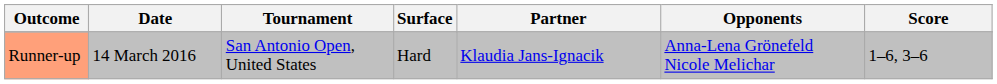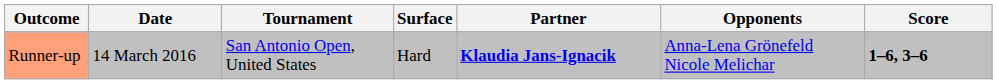(532, 55) normal -> (538, 55) bold
(898, 55) normal -> (898, 55) bold
